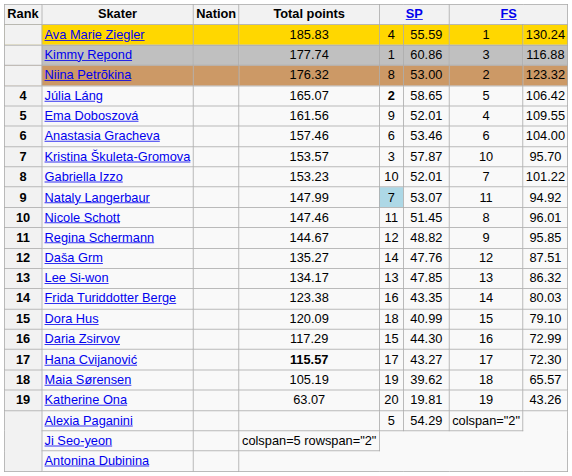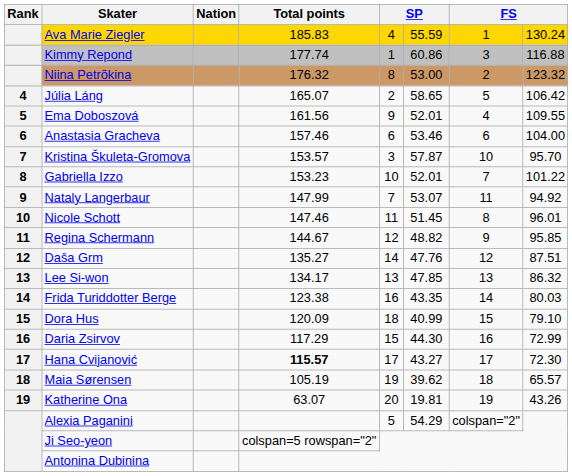(391, 95) bold -> (391, 95) normal
(391, 197) lightblue background -> (391, 197) no background
